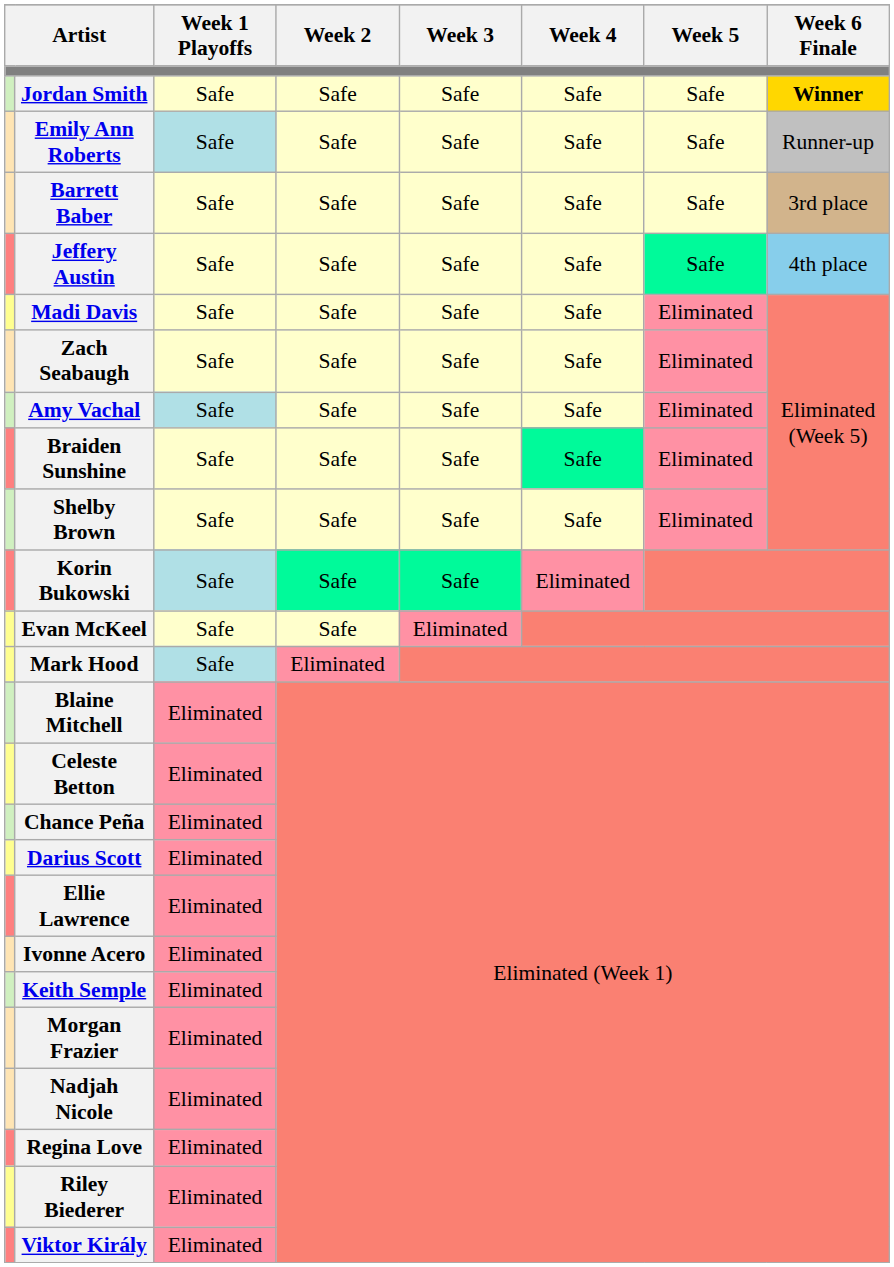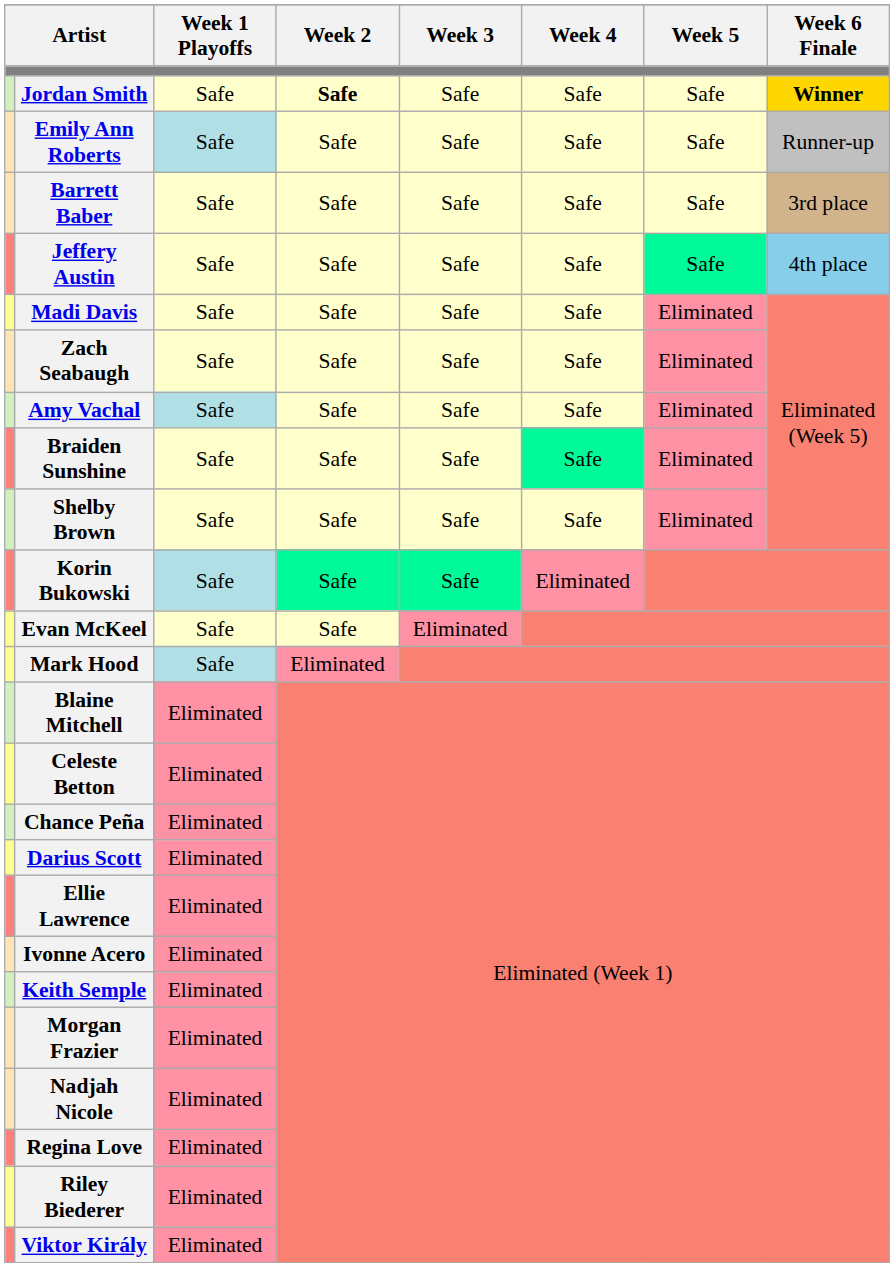(338, 93) normal -> (338, 93) bold
